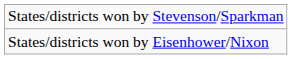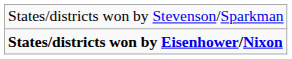(138, 41) normal -> (145, 41) bold
